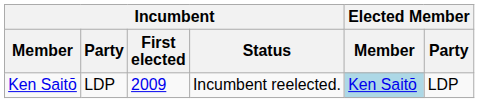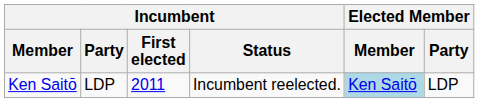(149, 85) 2009 -> (148, 85) 2011
